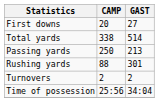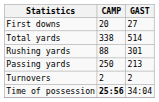rows swapped: (38, 64) <-> (38, 51)
(111, 91) normal -> (111, 91) bold
